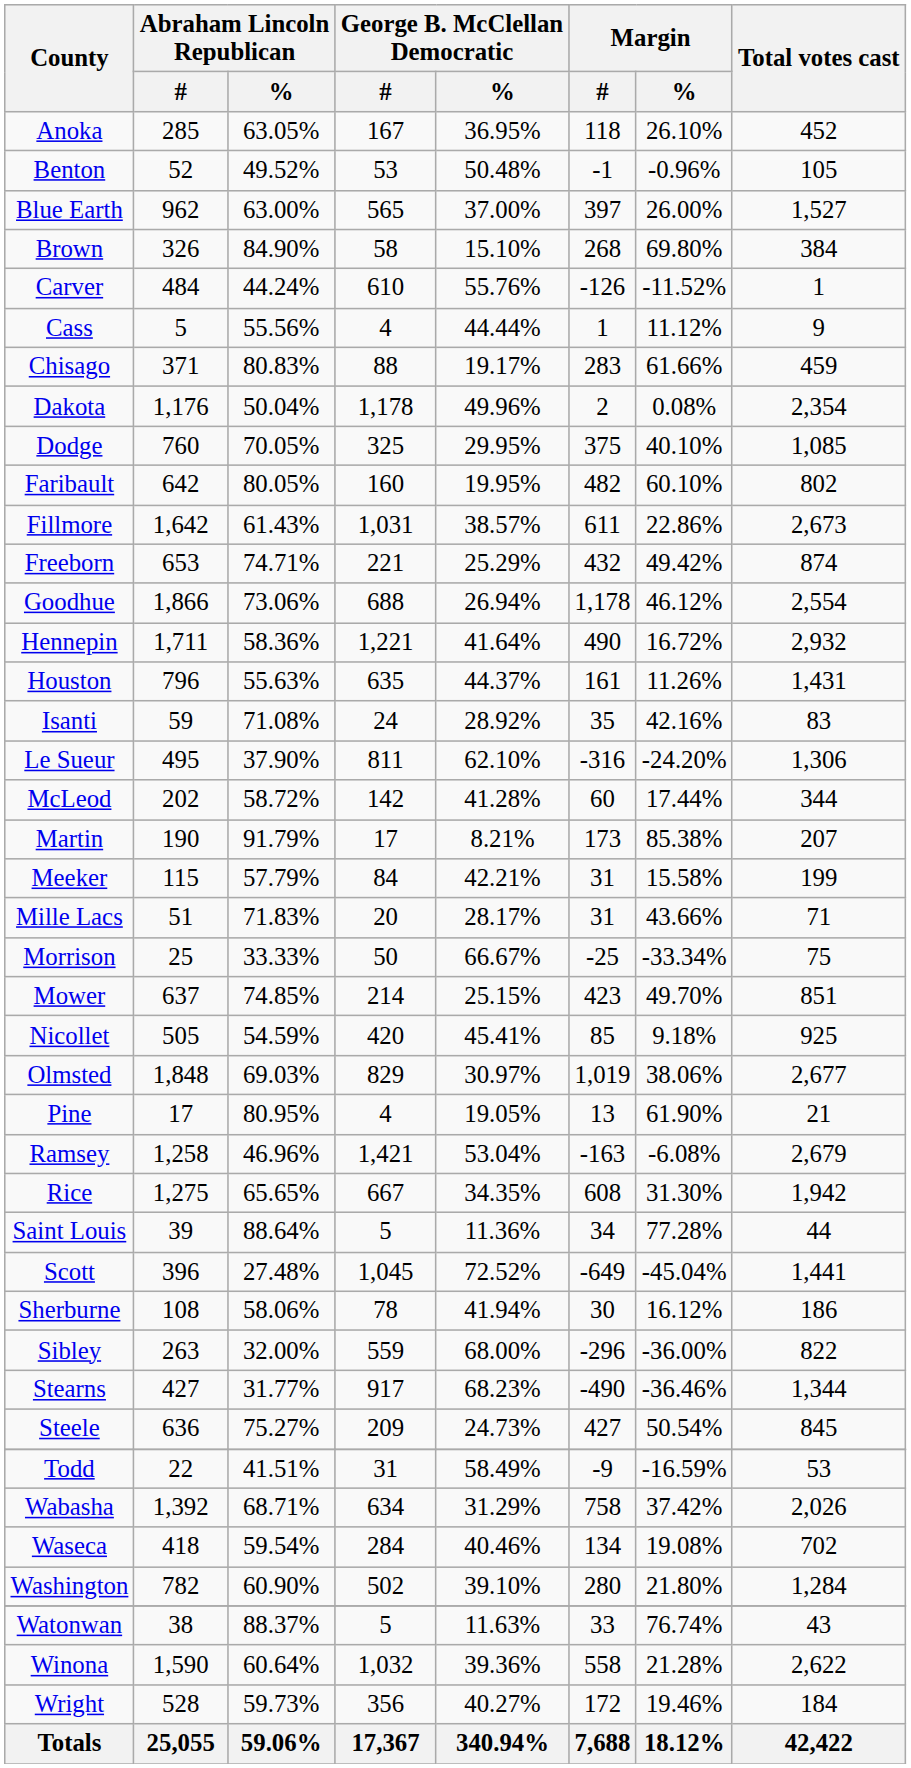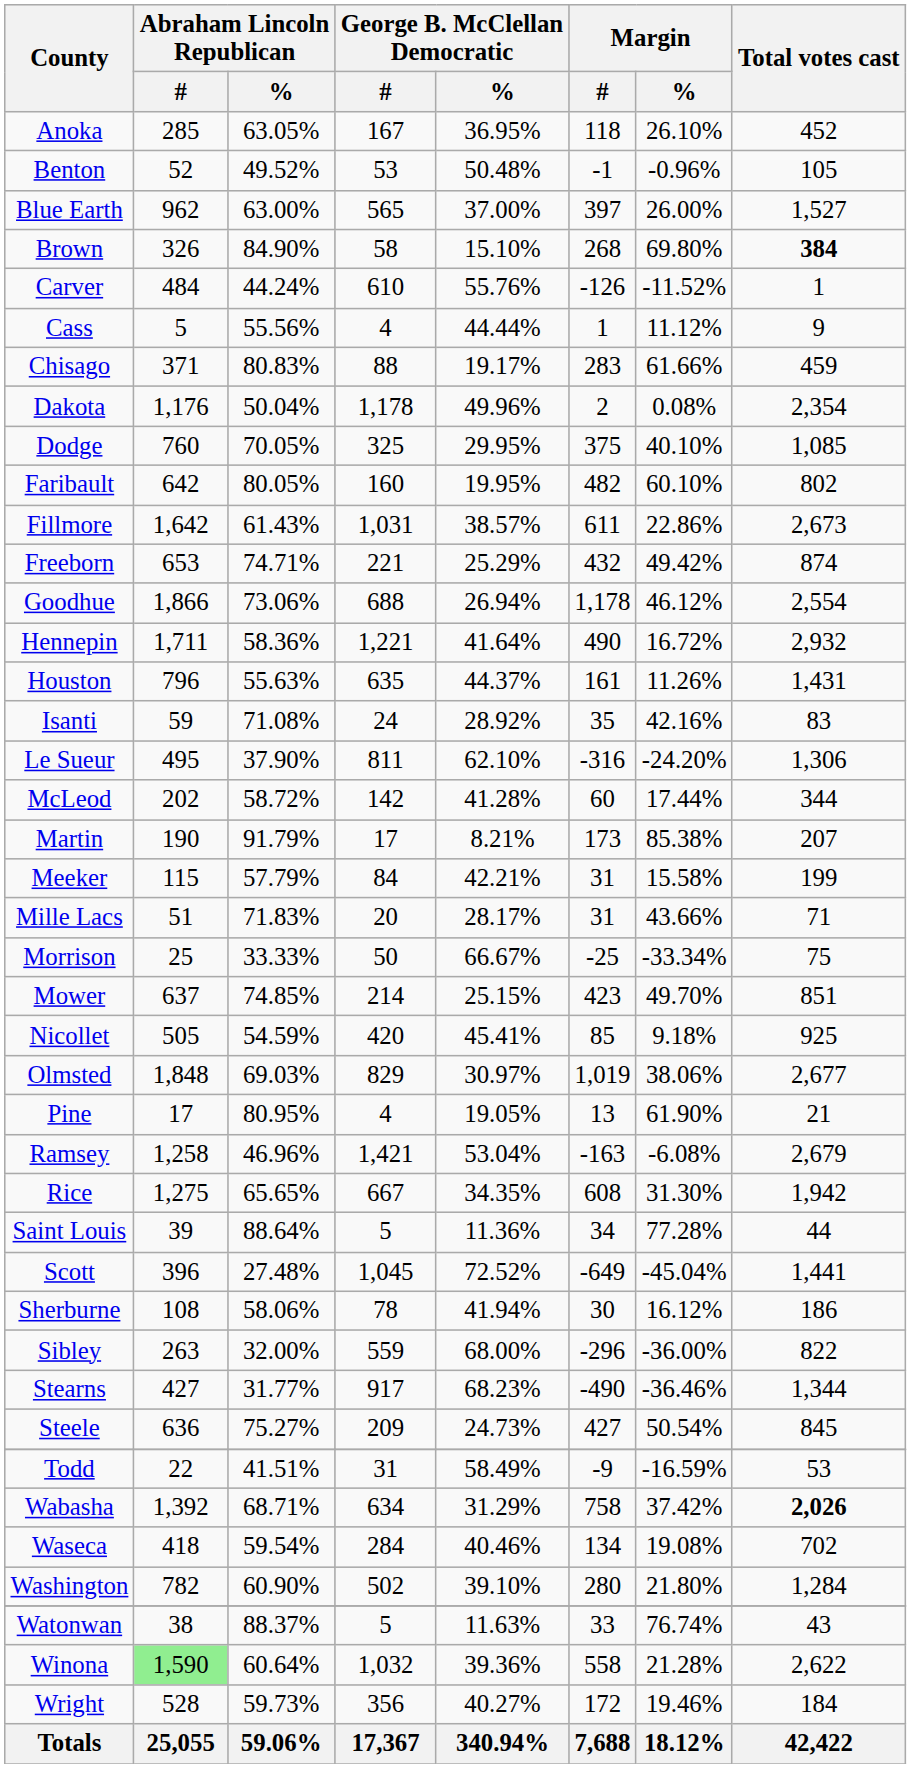(819, 248) normal -> (819, 248) bold
(819, 1507) normal -> (819, 1507) bold
(181, 1664) no background -> (181, 1664) lightgreen background
